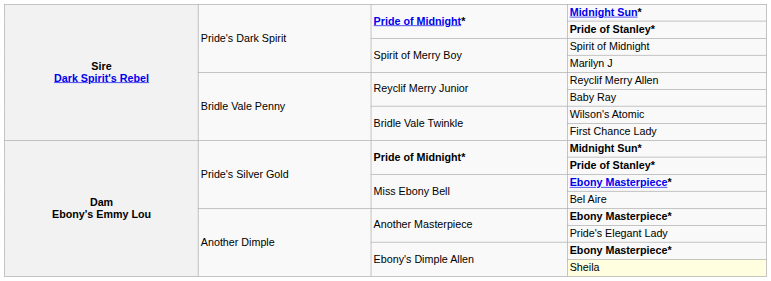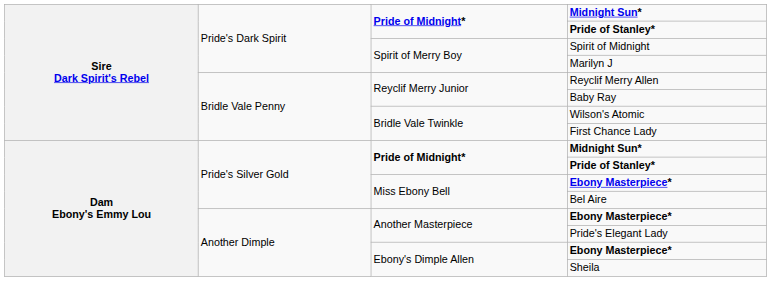(585, 268) lightyellow background -> (585, 268) no background
